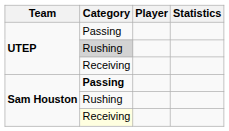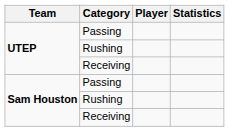(102, 48) lightgrey background -> (102, 48) no background
(103, 83) bold -> (102, 83) normal
(106, 117) lightyellow background -> (106, 117) no background
